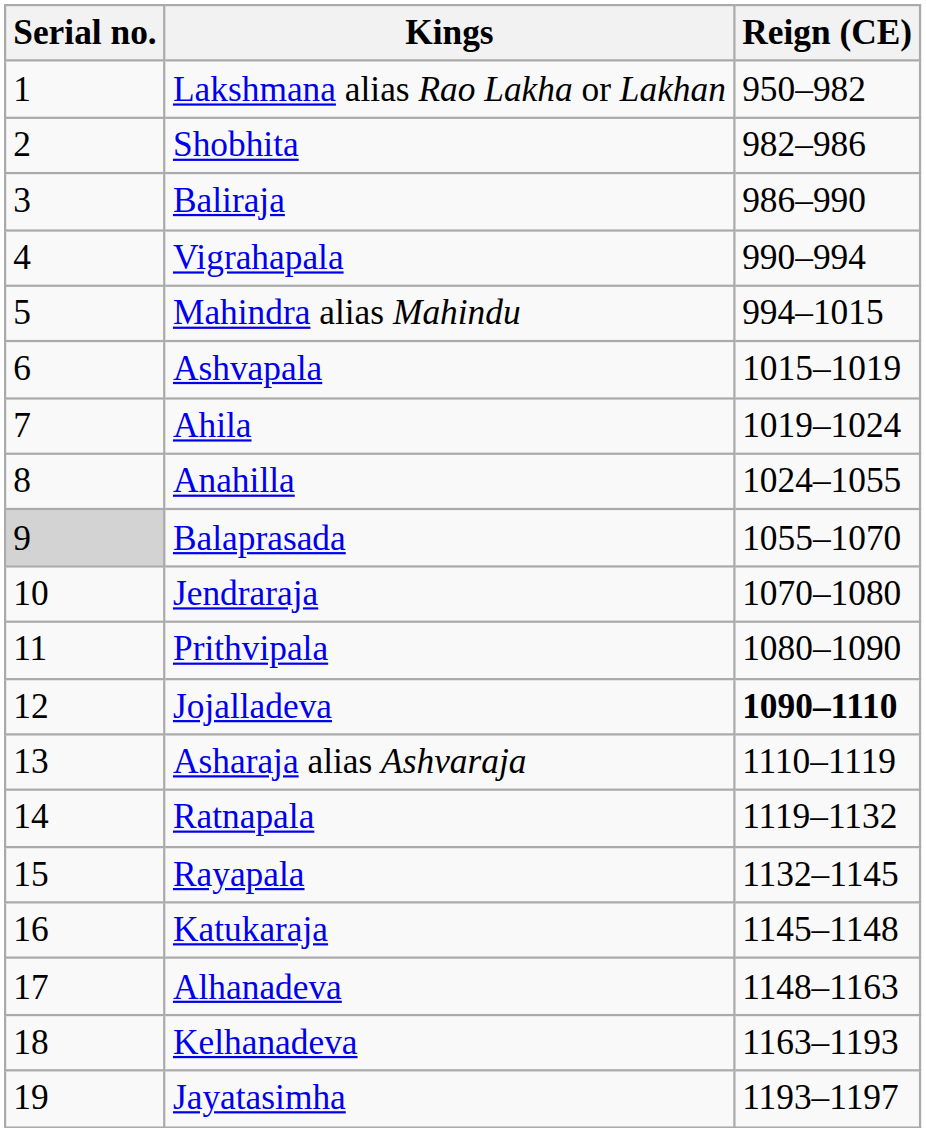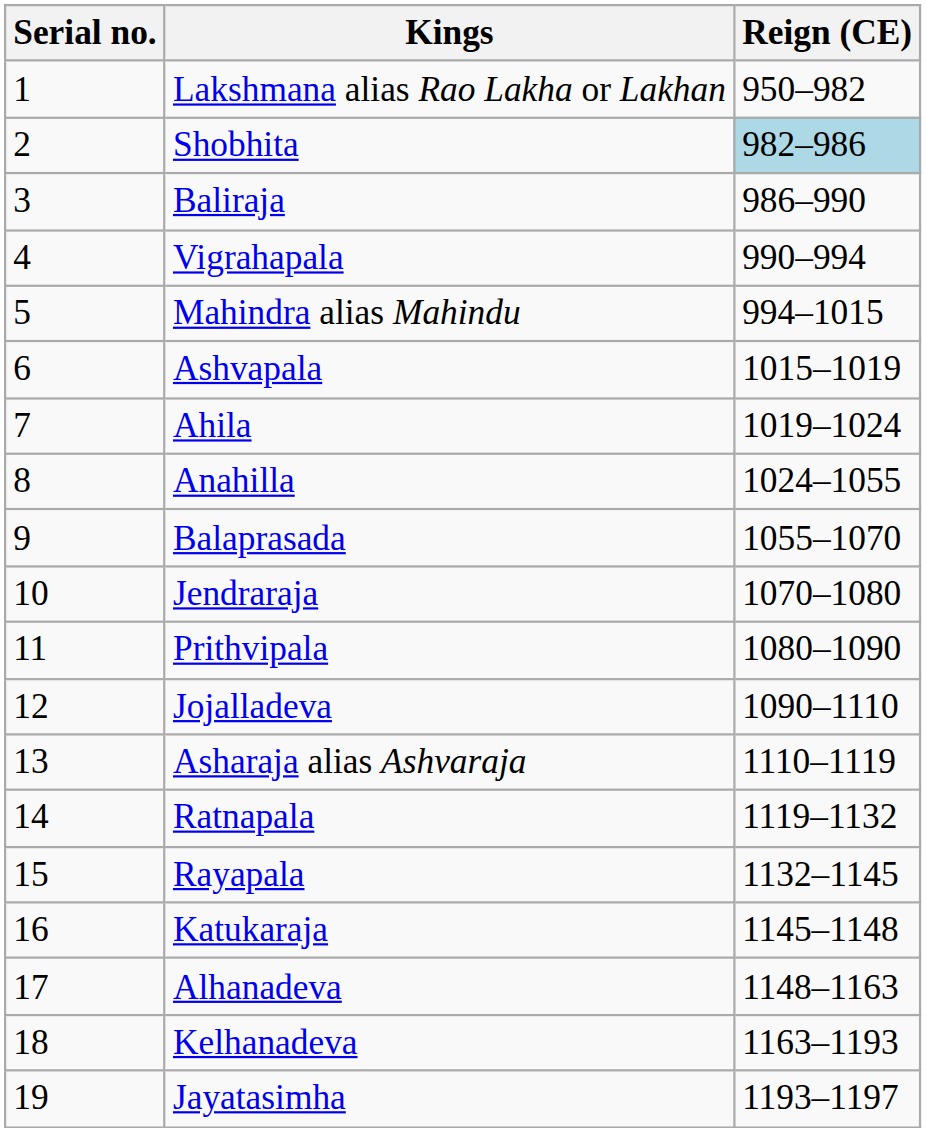(804, 144) no background -> (804, 144) lightblue background
(22, 537) lightgrey background -> (22, 537) no background
(820, 705) bold -> (820, 705) normal
